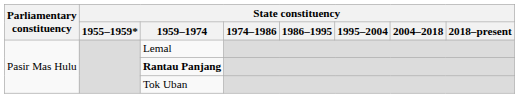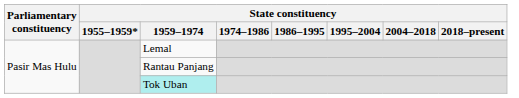(182, 66) bold -> (178, 66) normal
(165, 84) no background -> (165, 84) paleturquoise background
